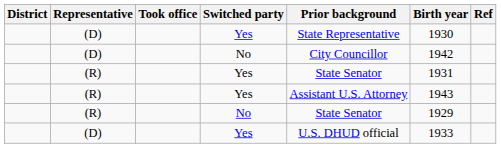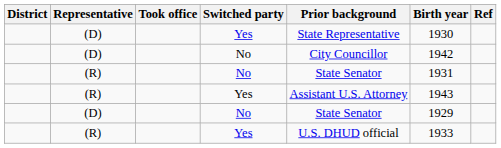(243, 73) Yes -> (243, 73) No
(93, 113) (R) -> (93, 113) (D)
(93, 133) (D) -> (93, 133) (R)
